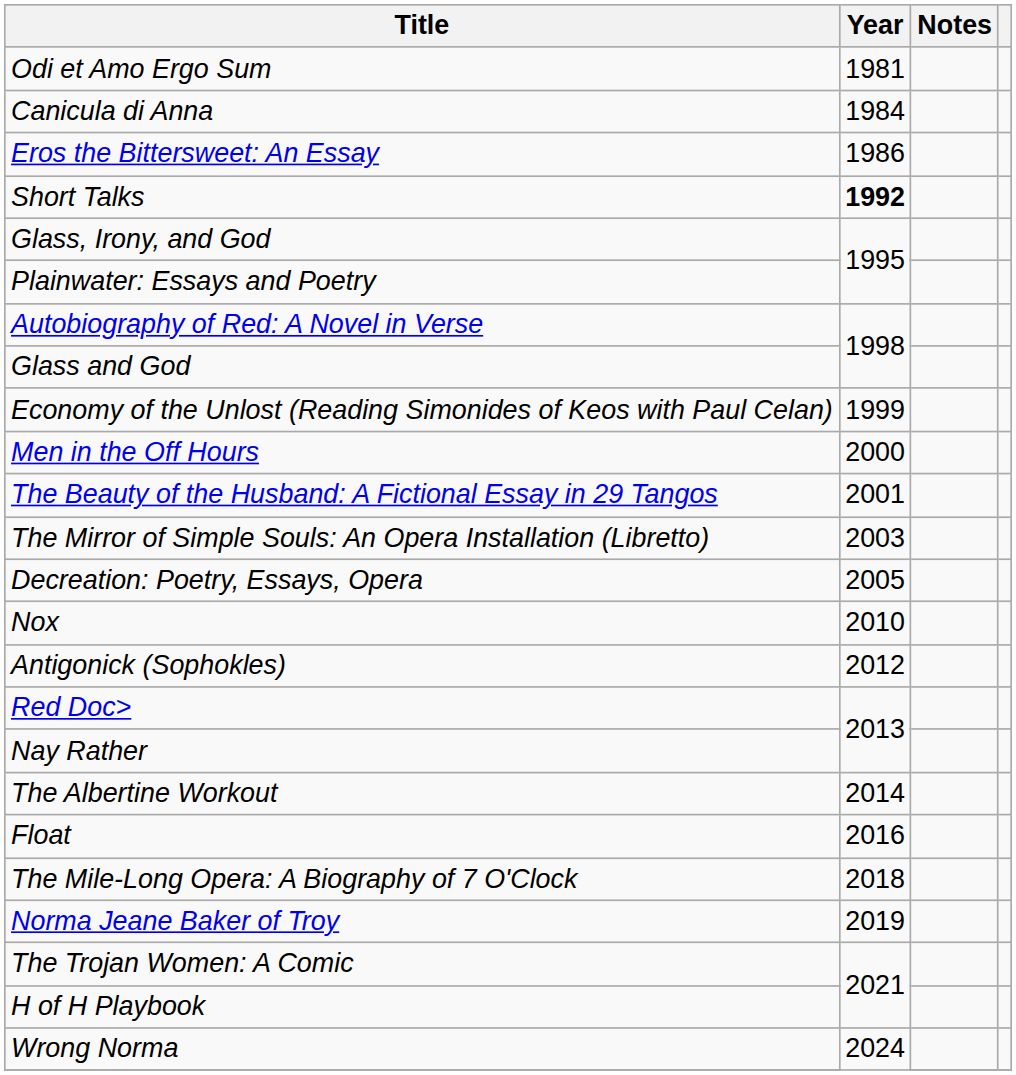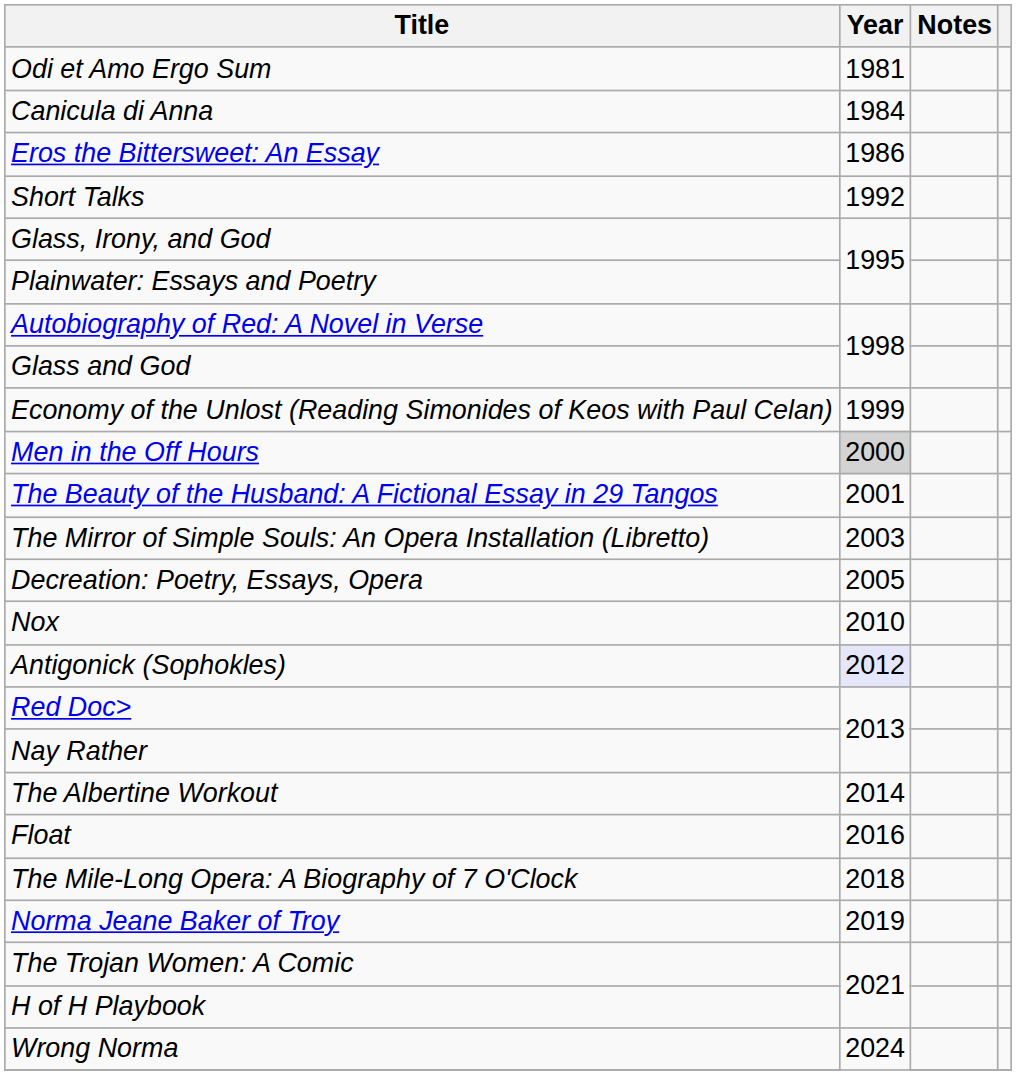(875, 196) bold -> (875, 196) normal
(875, 452) no background -> (875, 452) lightgrey background
(875, 665) no background -> (875, 665) lavender background
